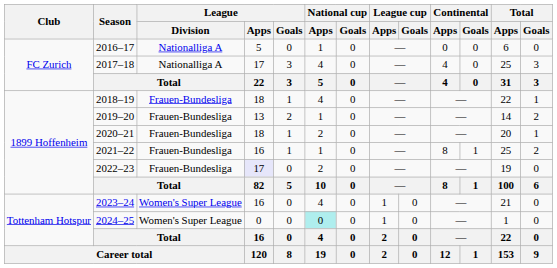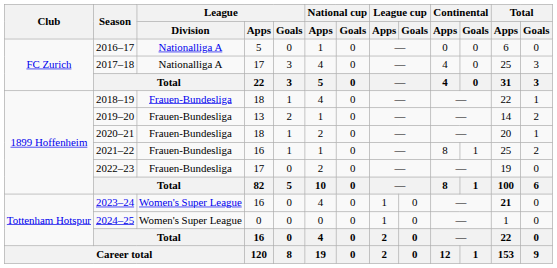(259, 168) lavender background -> (259, 168) no background
(506, 202) normal -> (506, 202) bold
(321, 220) paleturquoise background -> (321, 220) no background
